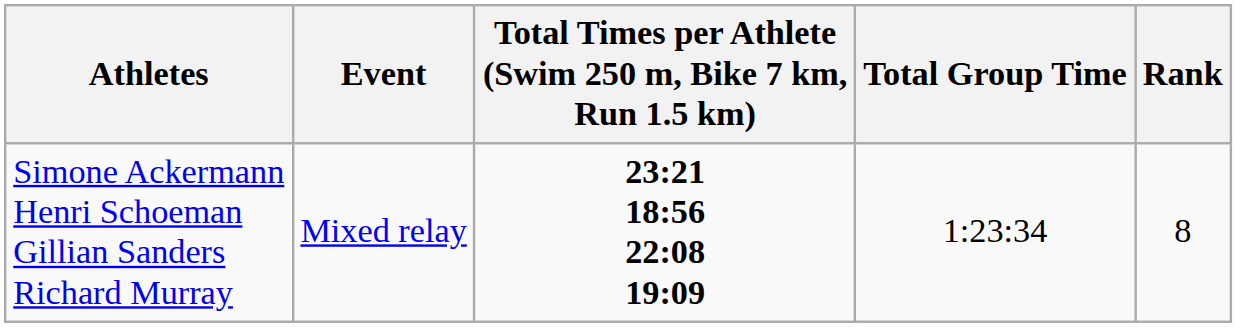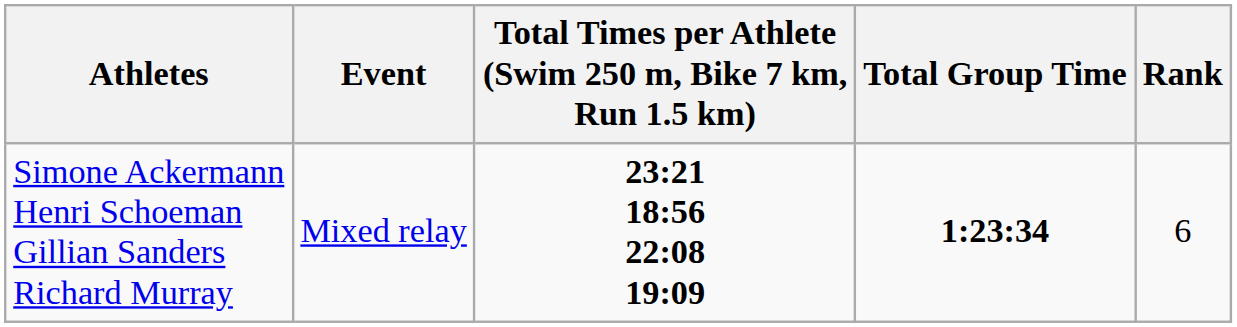(995, 231) normal -> (995, 231) bold
(1183, 231) 8 -> (1183, 231) 6
